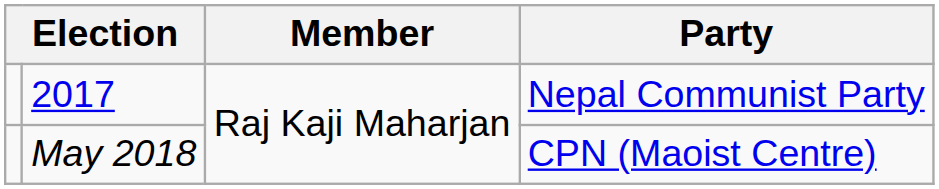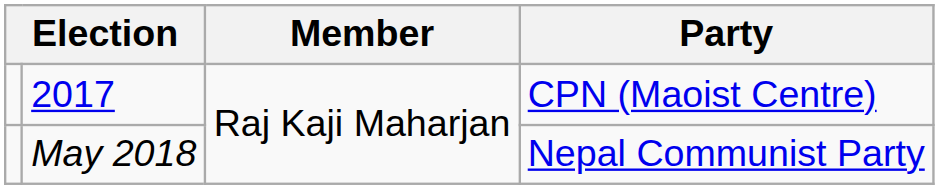(726, 93) Nepal Communist Party -> (702, 93) CPN (Maoist Centre)
(702, 153) CPN (Maoist Centre) -> (726, 153) Nepal Communist Party
